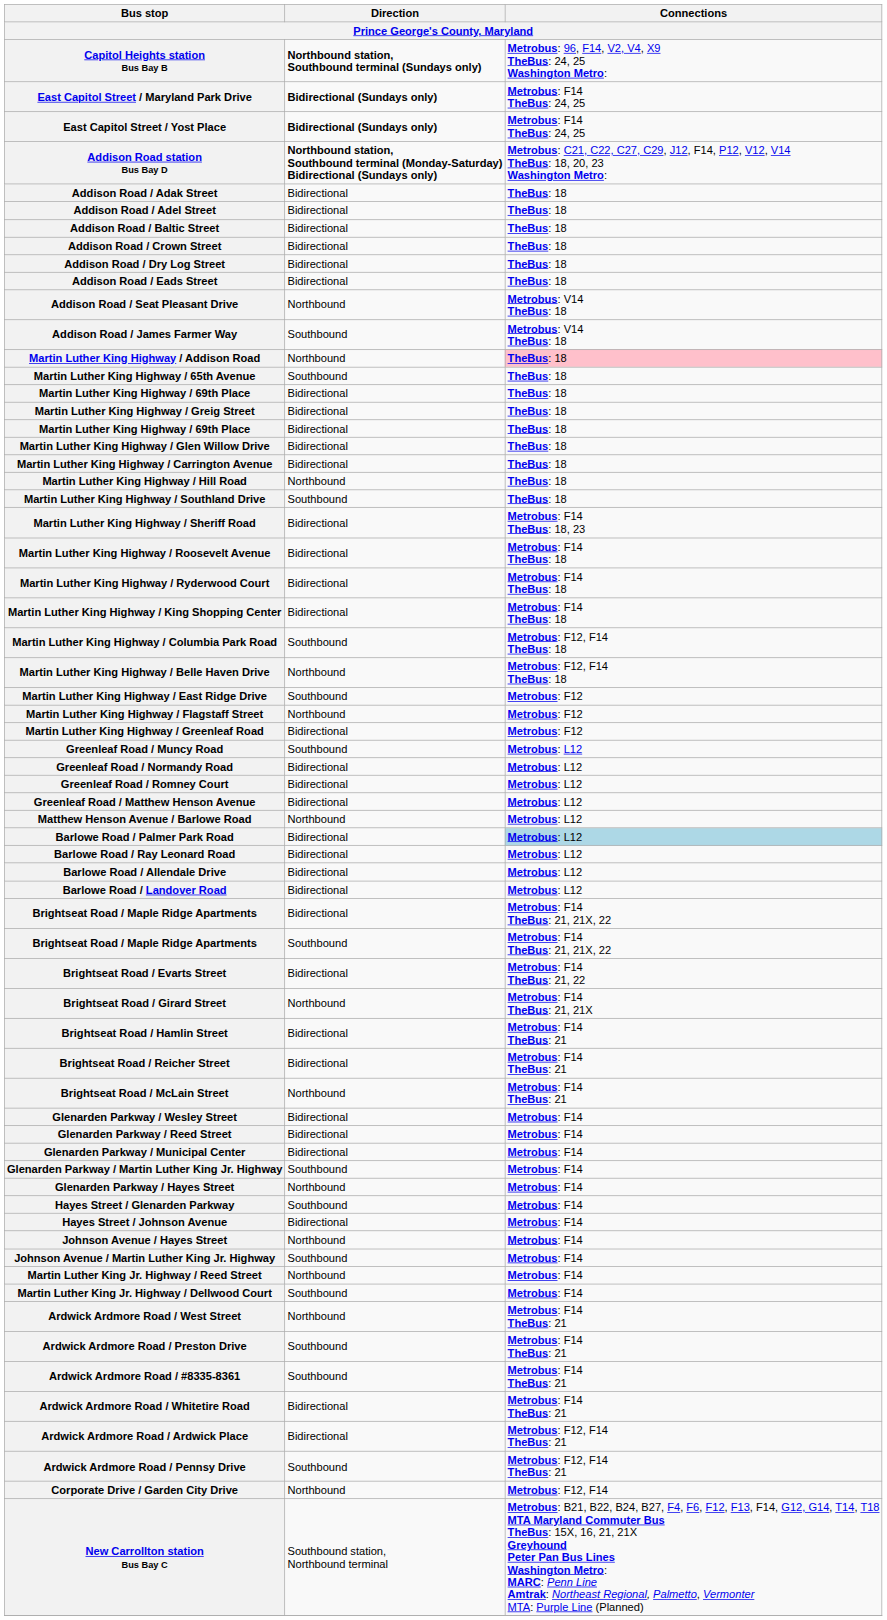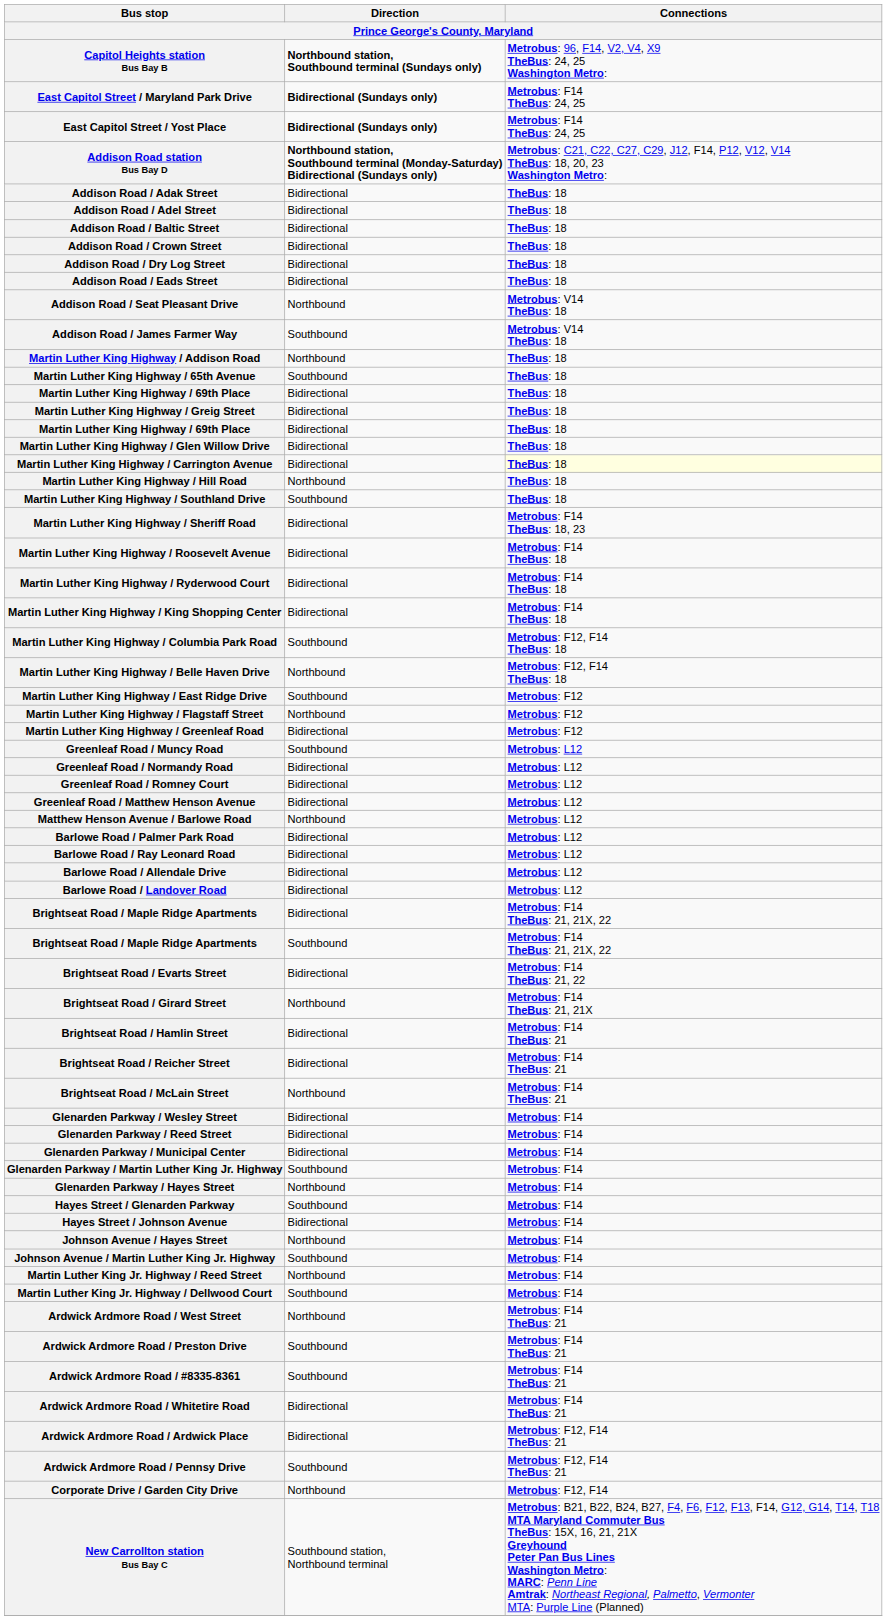(537, 359) pink background -> (537, 359) no background
(537, 464) no background -> (537, 464) lightyellow background
(545, 837) lightblue background -> (545, 837) no background
